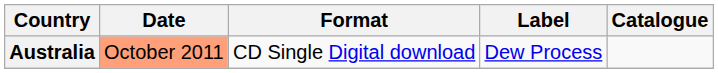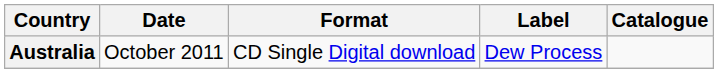(164, 52) lightsalmon background -> (164, 52) no background
